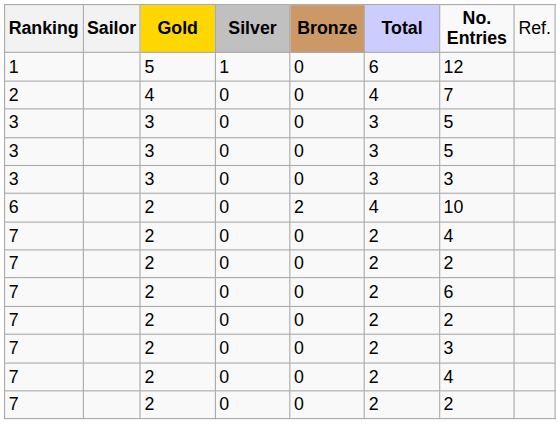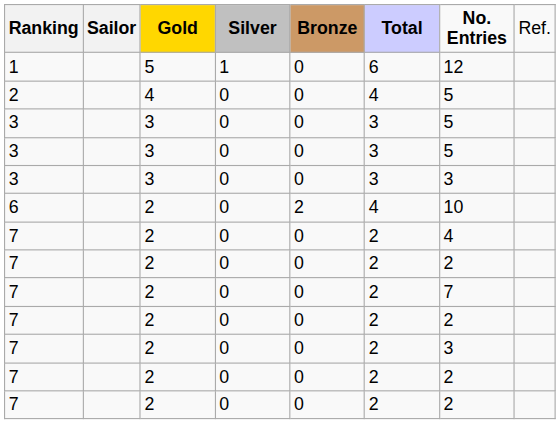(449, 94) 7 -> (449, 94) 5
(449, 292) 6 -> (449, 292) 7
(449, 376) 4 -> (449, 376) 2
